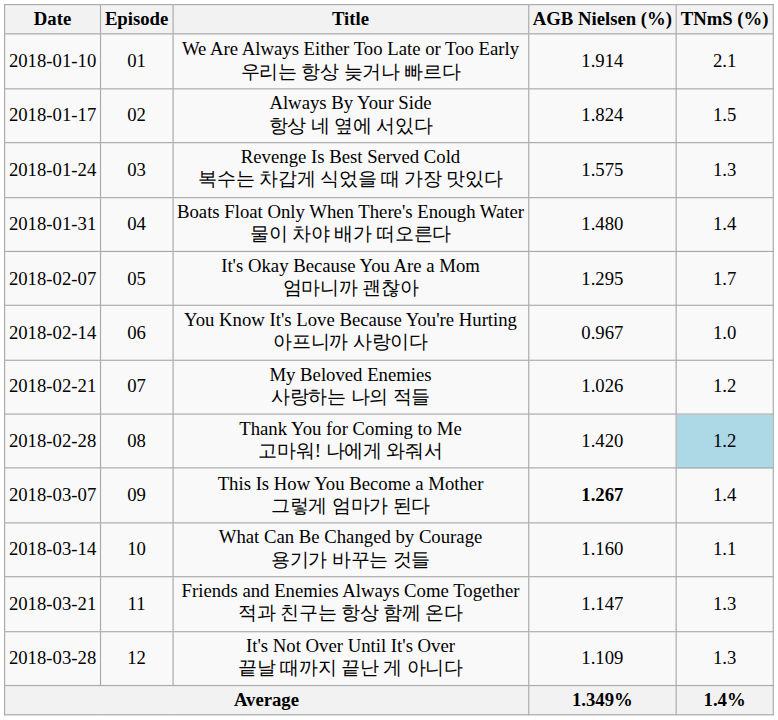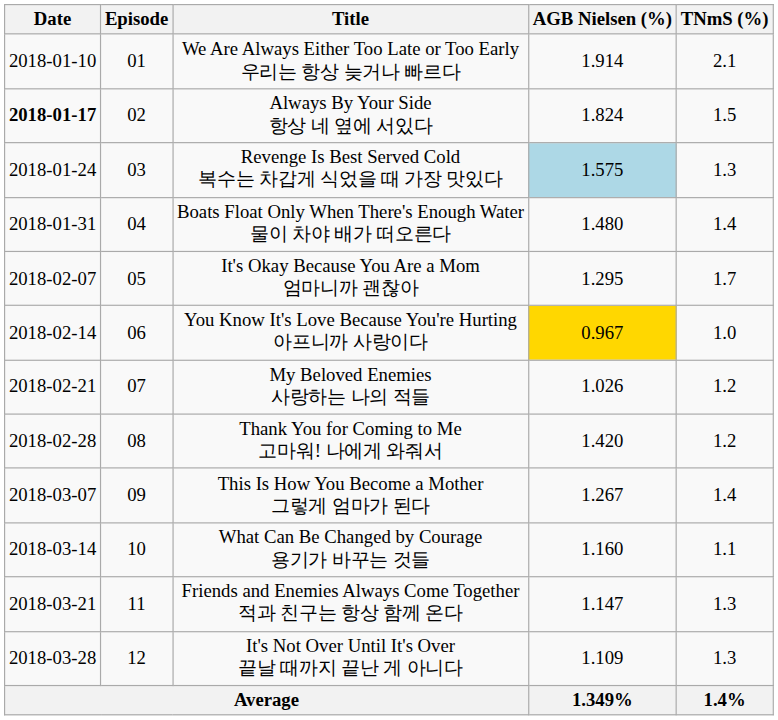(53, 115) normal -> (53, 115) bold
(602, 169) no background -> (602, 169) lightblue background
(602, 332) no background -> (602, 332) gold background
(725, 441) lightblue background -> (725, 441) no background
(602, 495) bold -> (602, 495) normal
